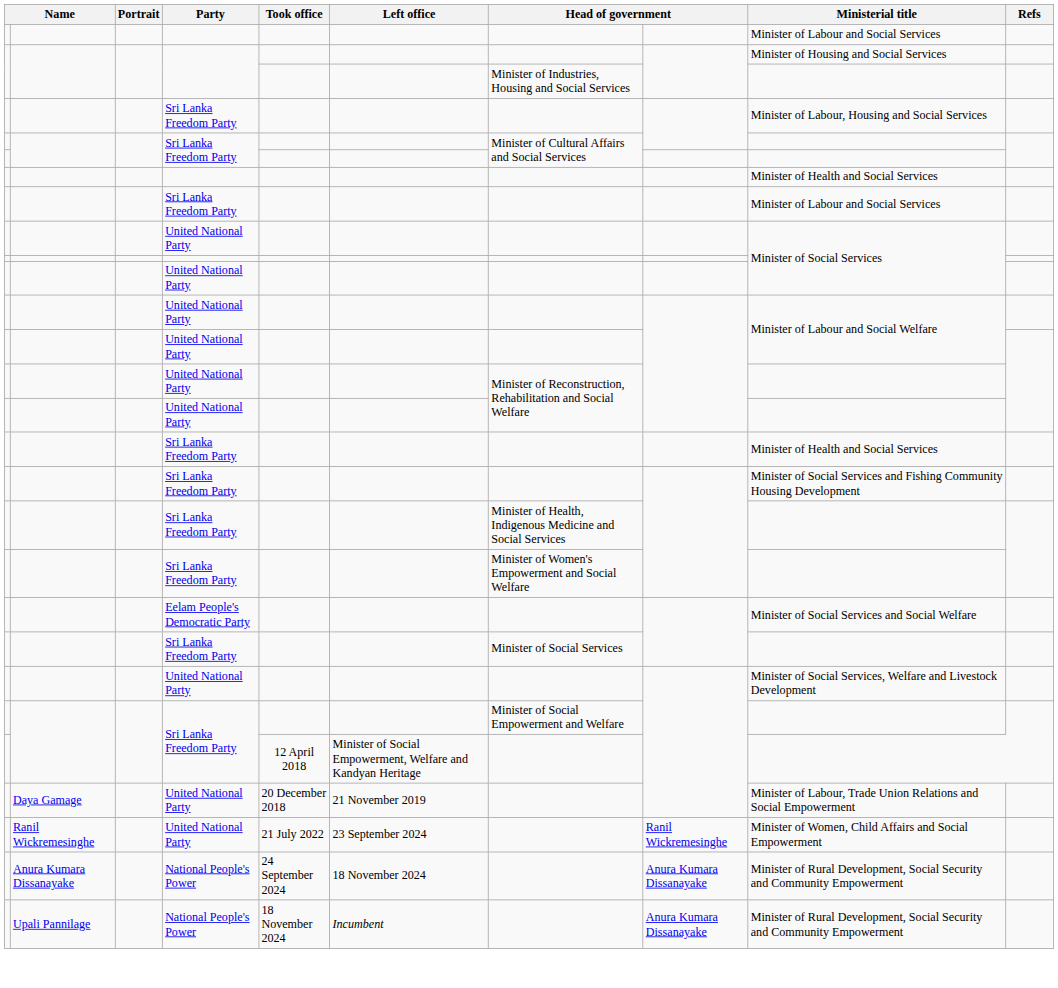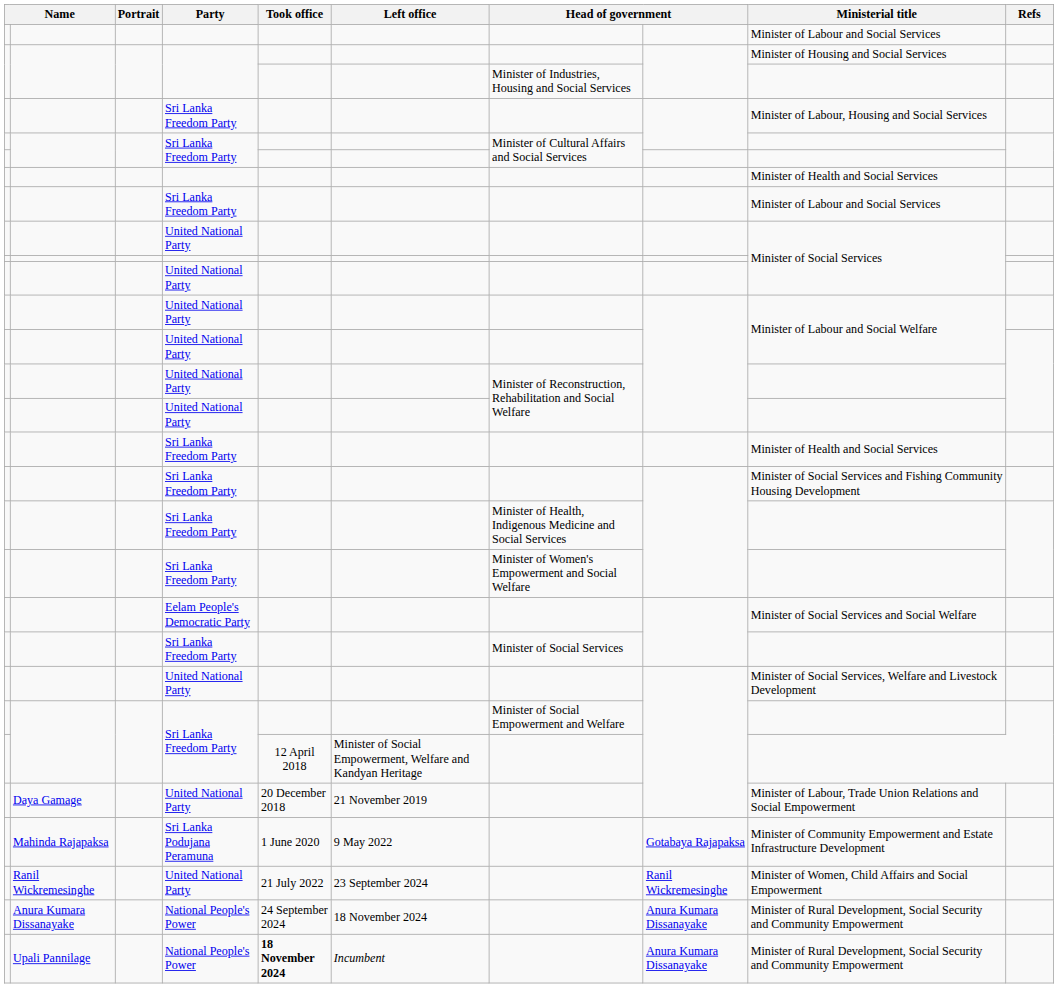+ row: (61, 842)
(287, 924) normal -> (288, 959) bold
